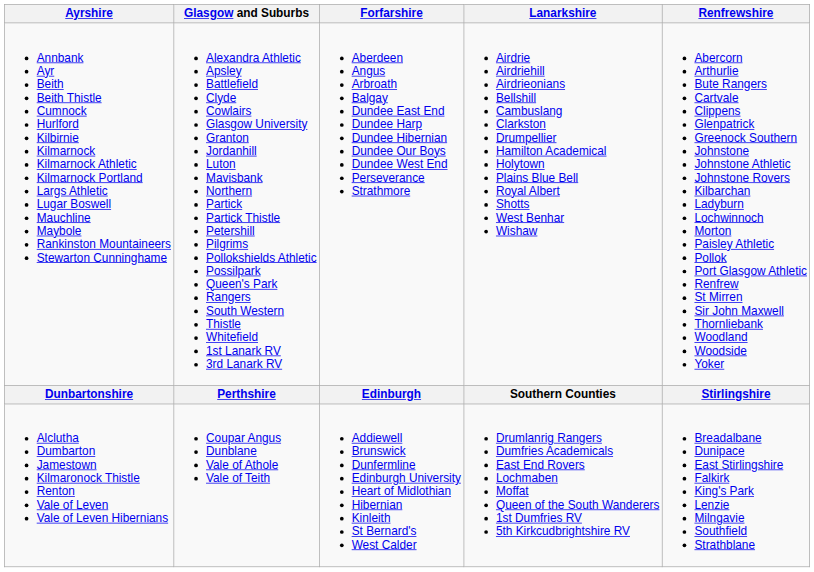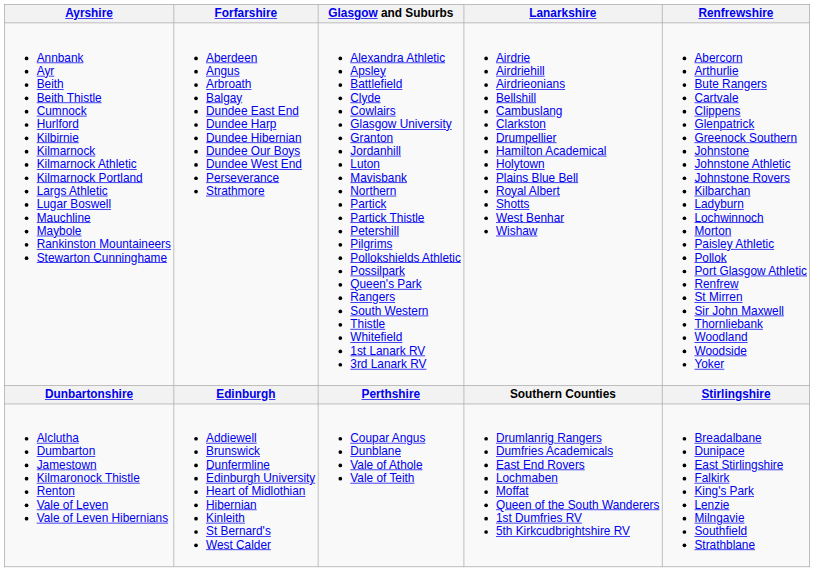columns swapped: (391, 13) <-> (247, 13)
